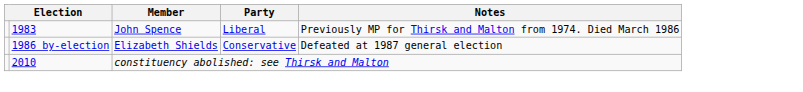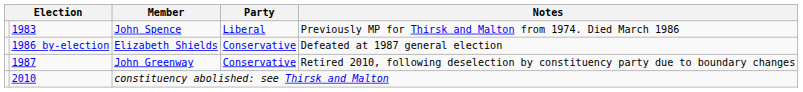+ row: (154, 62)
